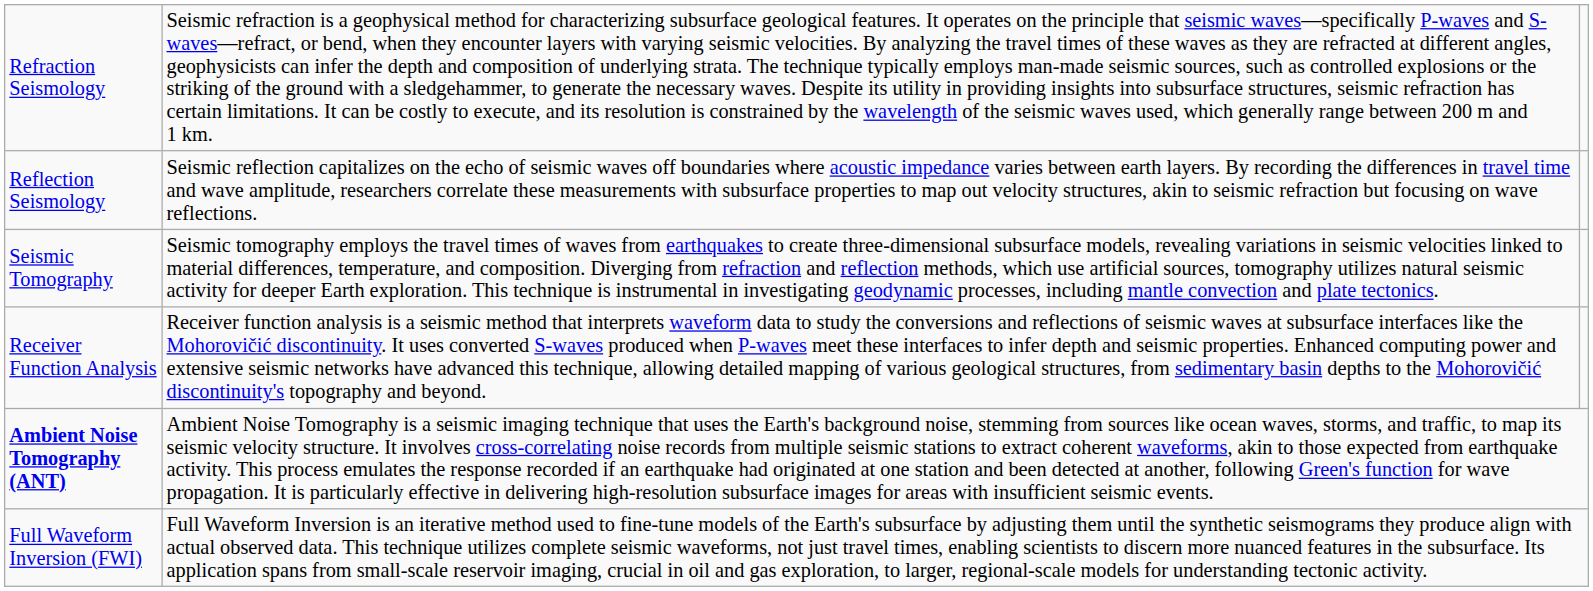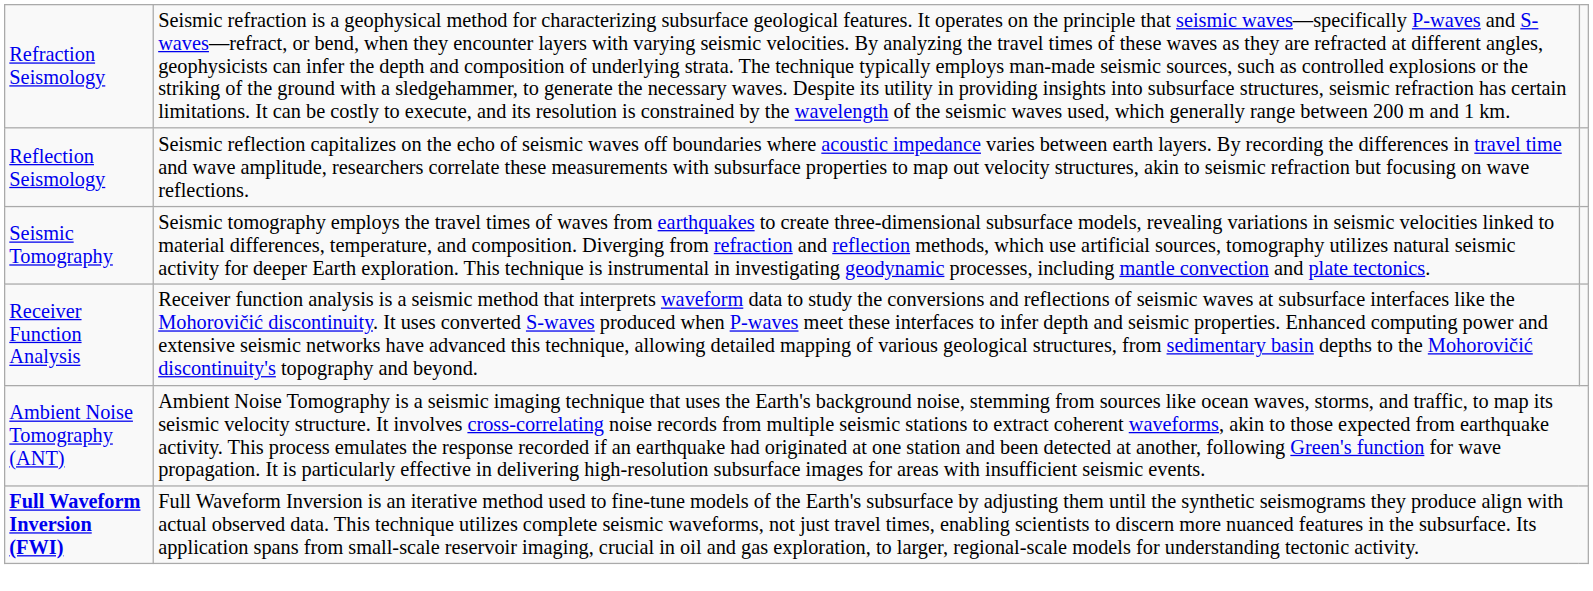(73, 458) bold -> (71, 435) normal
(76, 547) normal -> (75, 524) bold
